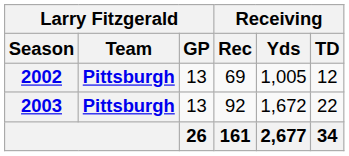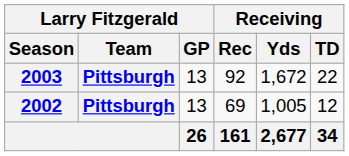rows swapped: (42, 77) <-> (42, 106)
